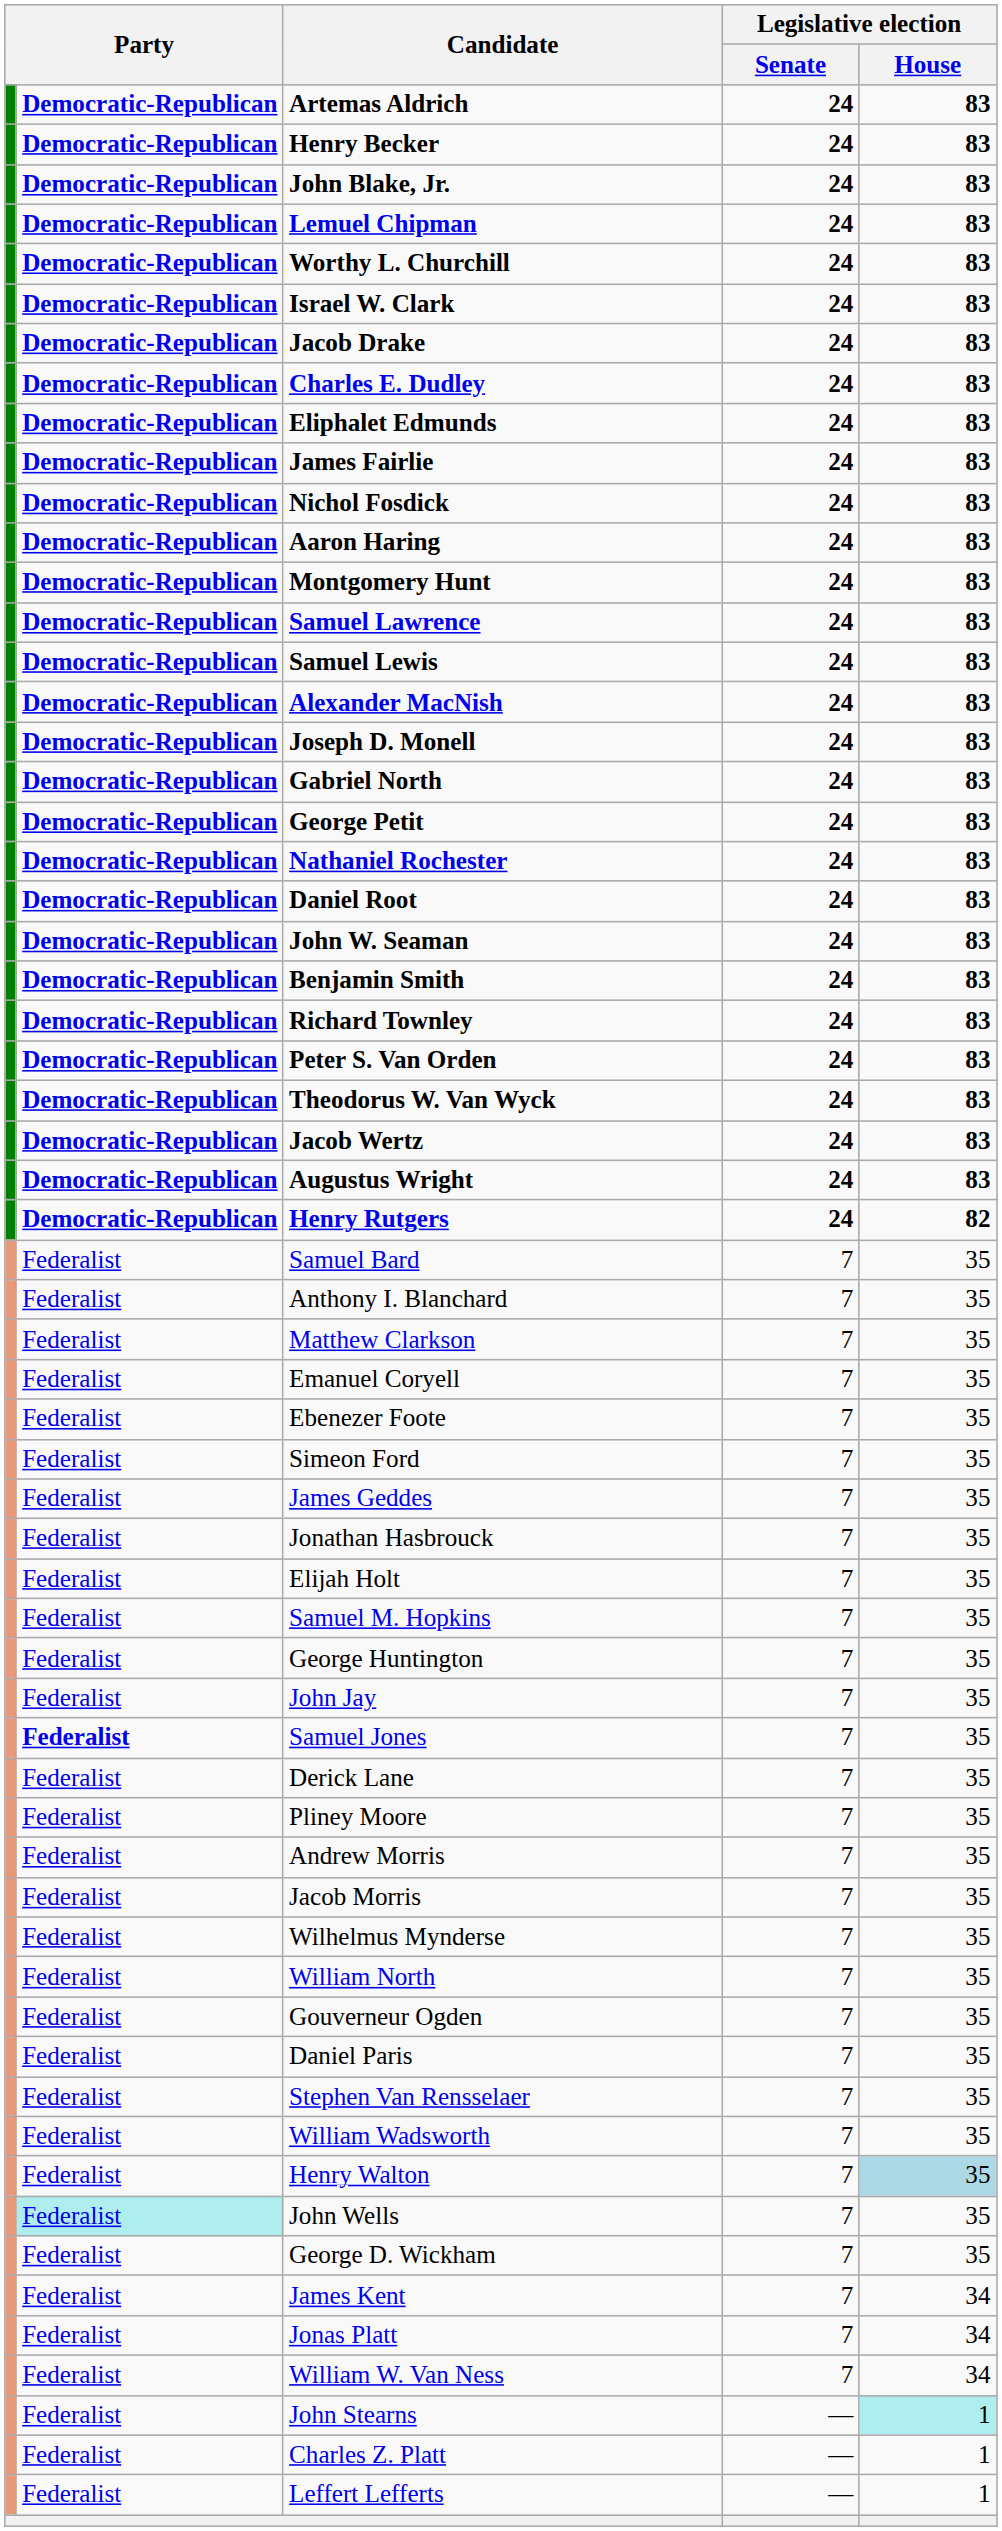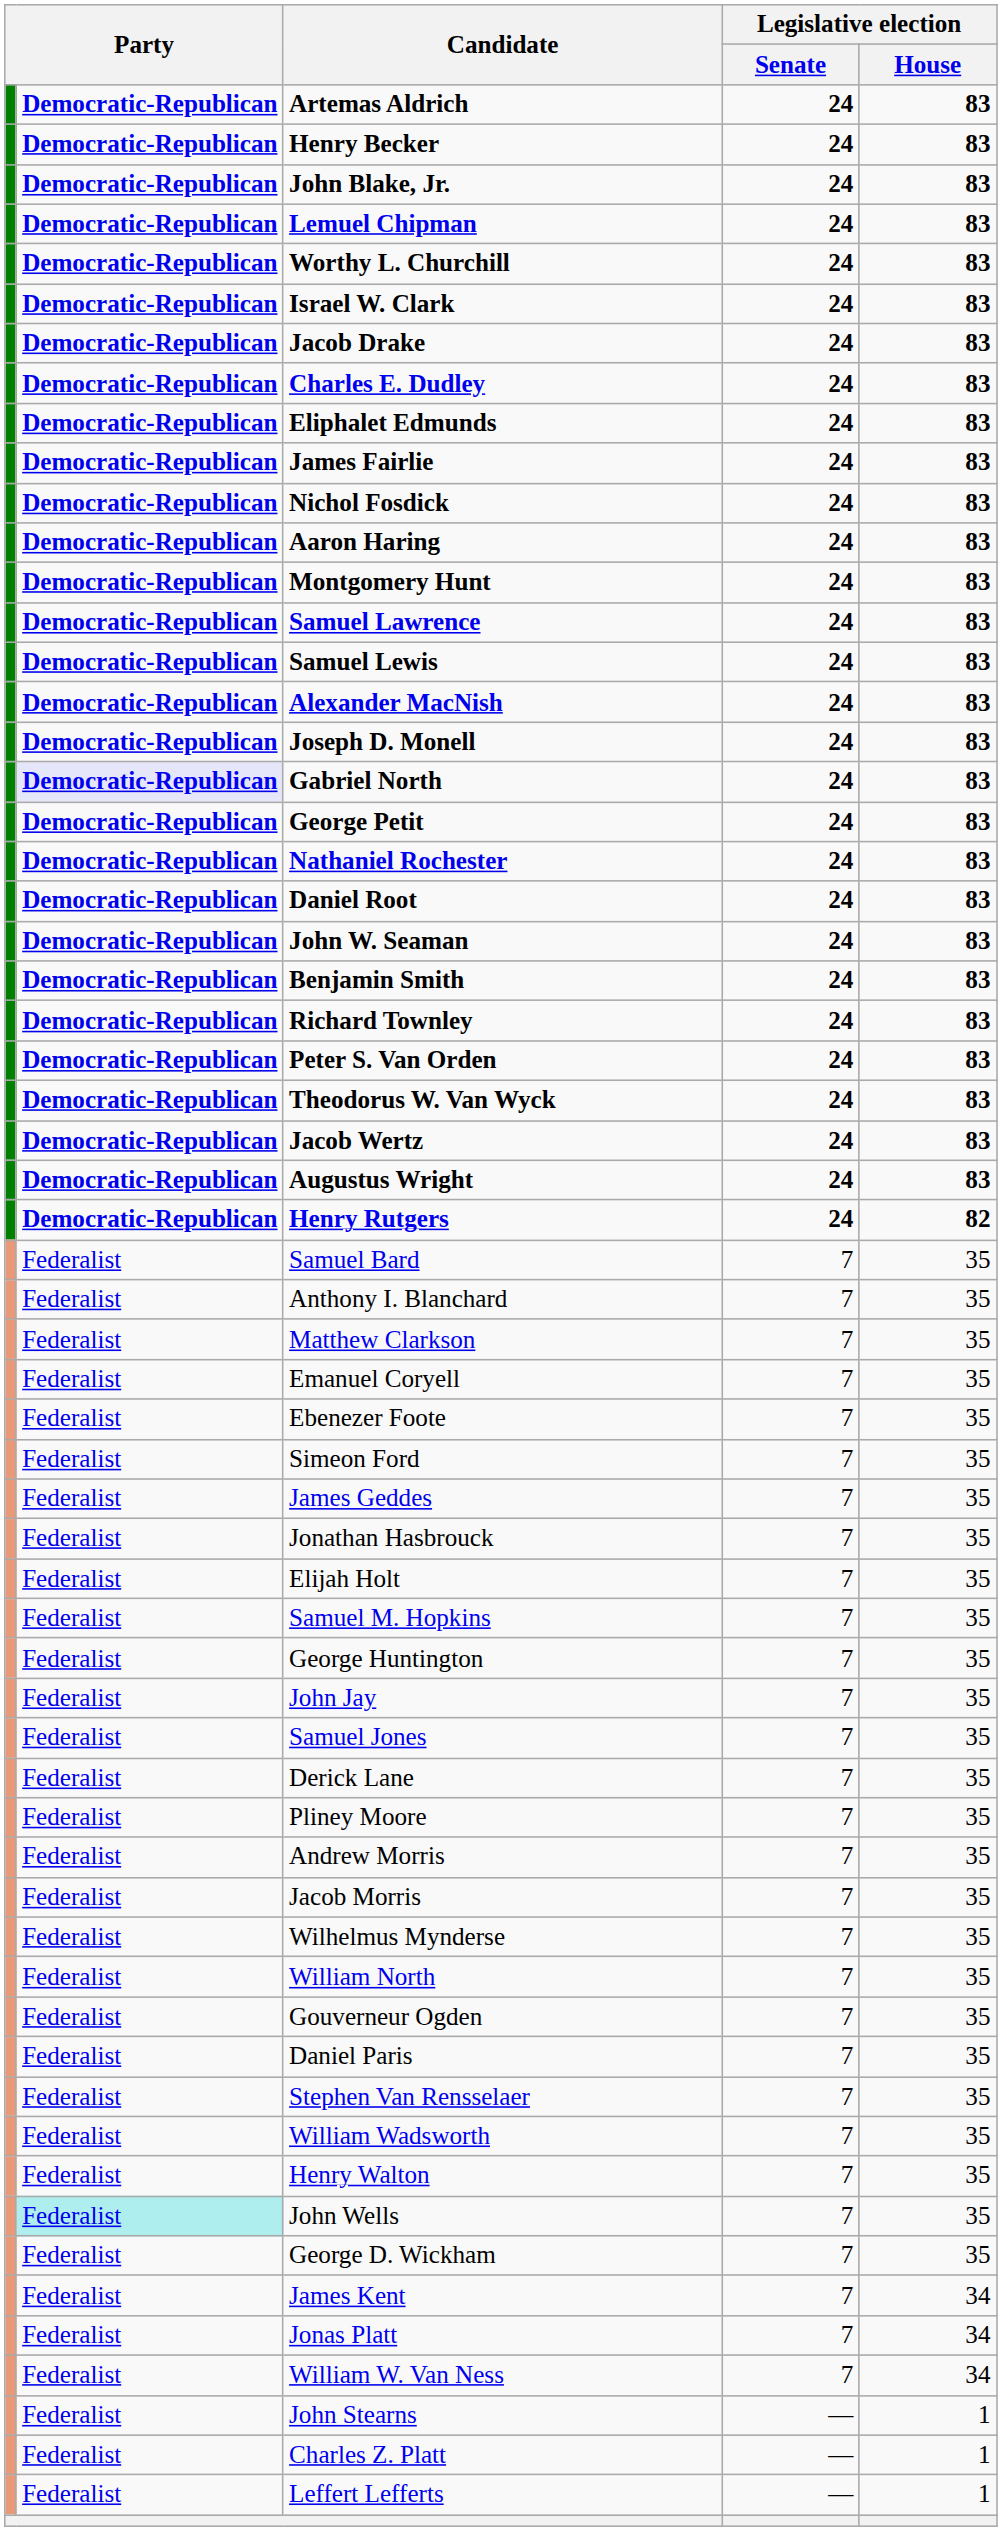(150, 781) no background -> (150, 781) lavender background
(76, 1737) bold -> (72, 1737) normal
(978, 2175) lightblue background -> (978, 2175) no background
(984, 2414) paleturquoise background -> (984, 2414) no background
